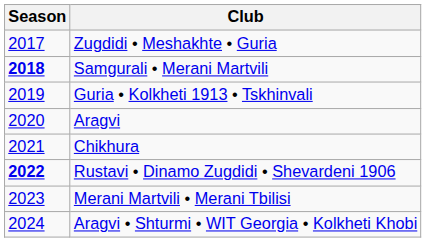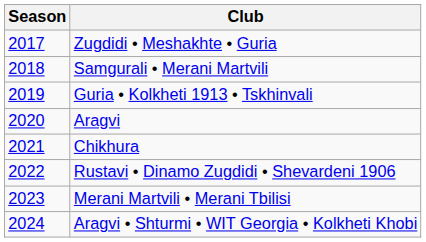(26, 69) bold -> (26, 69) normal
(26, 172) bold -> (26, 172) normal
